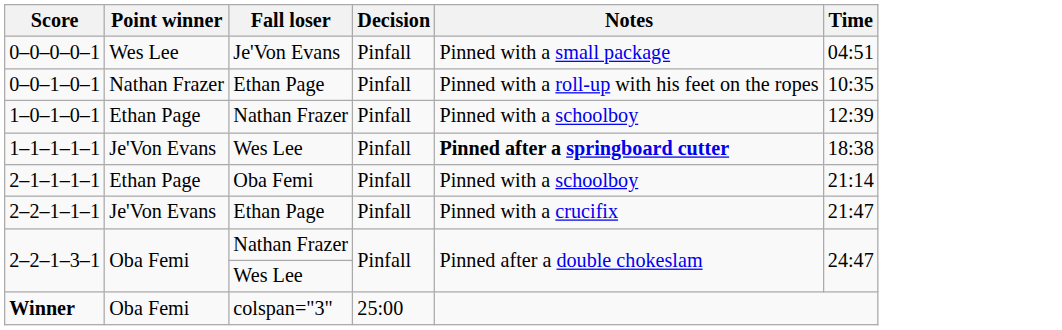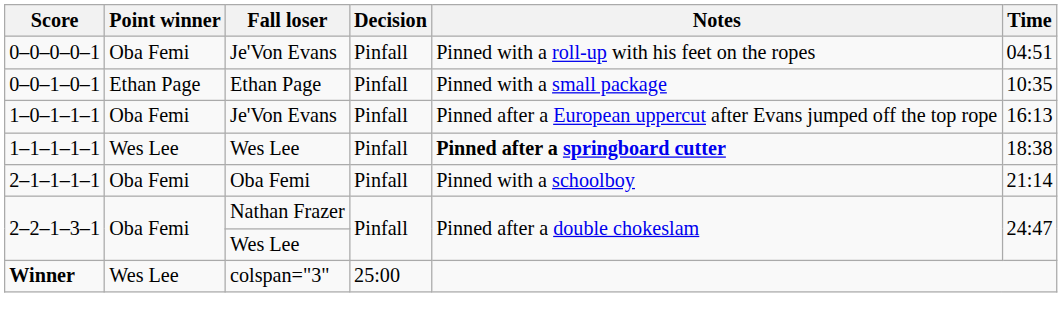(144, 52) Wes Lee -> (149, 52) Oba Femi
(555, 52) Pinned with a small package -> (626, 52) Pinned with a roll-up with his feet on the ropes
(167, 84) Nathan Frazer -> (155, 84) Ethan Page
(629, 84) Pinned with a roll-up with his feet on the ropes -> (551, 84) Pinned with a small package
- row: (55, 116)
+ row: (55, 116)
(163, 148) Je'Von Evans -> (144, 148) Wes Lee
(155, 180) Ethan Page -> (149, 180) Oba Femi
- row: (55, 212)
(149, 308) Oba Femi -> (144, 276) Wes Lee
